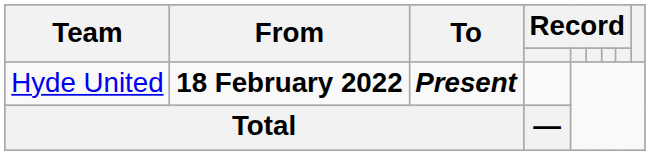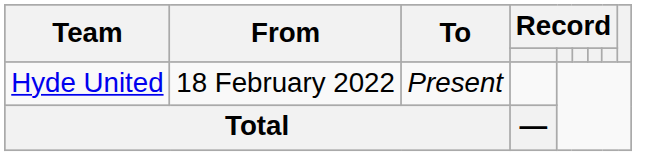(289, 83) bold -> (286, 83) normal
(466, 83) bold -> (455, 83) normal
